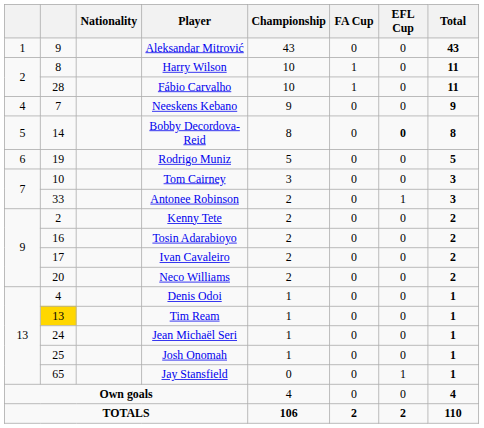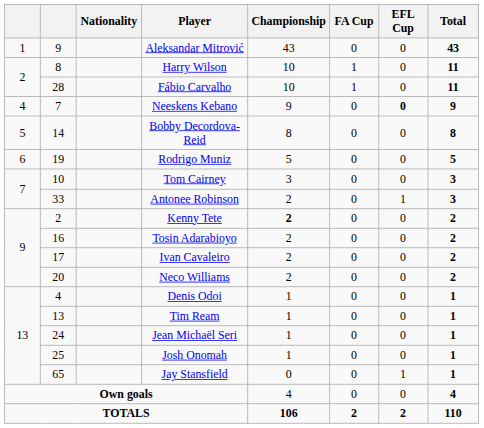(403, 106) normal -> (403, 106) bold
(403, 133) bold -> (403, 133) normal
(289, 218) normal -> (289, 218) bold
(58, 316) gold background -> (58, 316) no background
